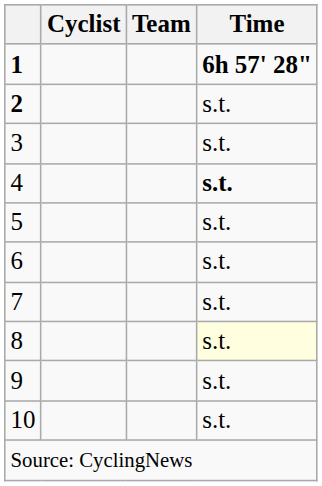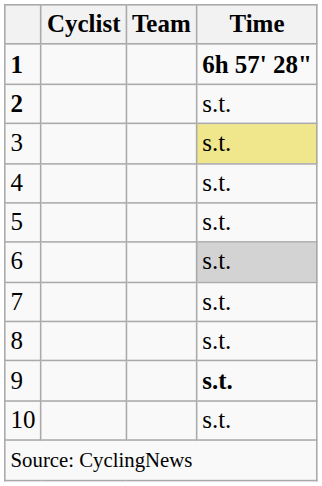(217, 143) no background -> (217, 143) khaki background
(217, 182) bold -> (217, 182) normal
(217, 261) no background -> (217, 261) lightgrey background
(217, 340) lightyellow background -> (217, 340) no background
(217, 380) normal -> (217, 380) bold
